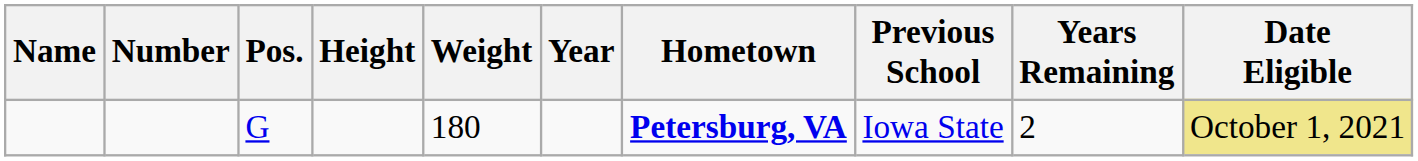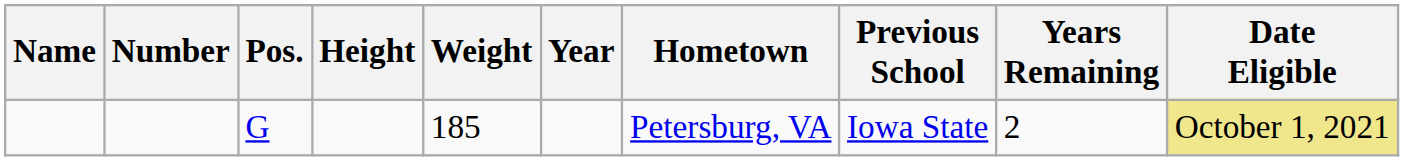(456, 126) 180 -> (456, 126) 185
(738, 126) bold -> (731, 126) normal
